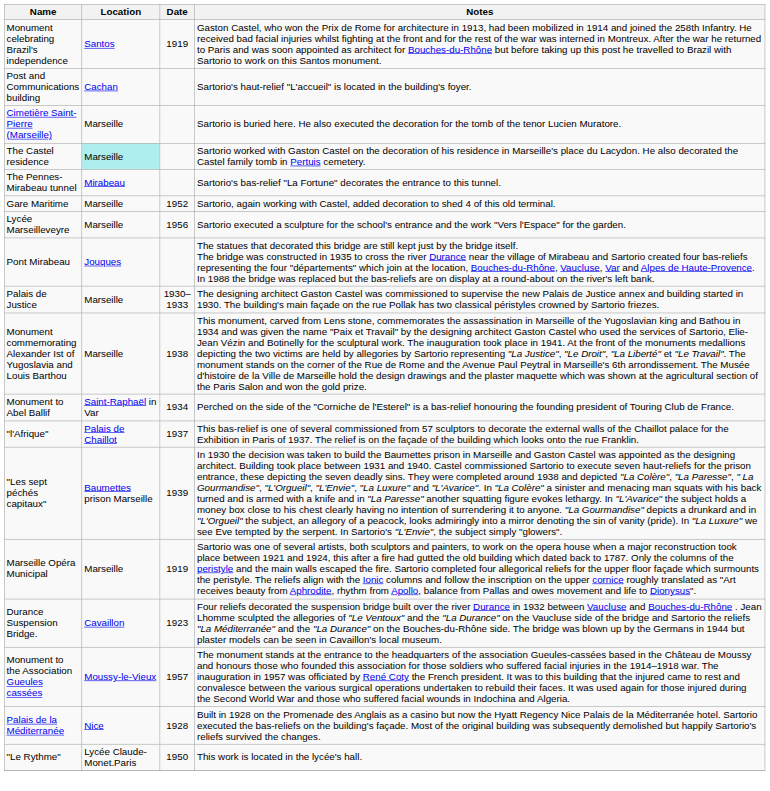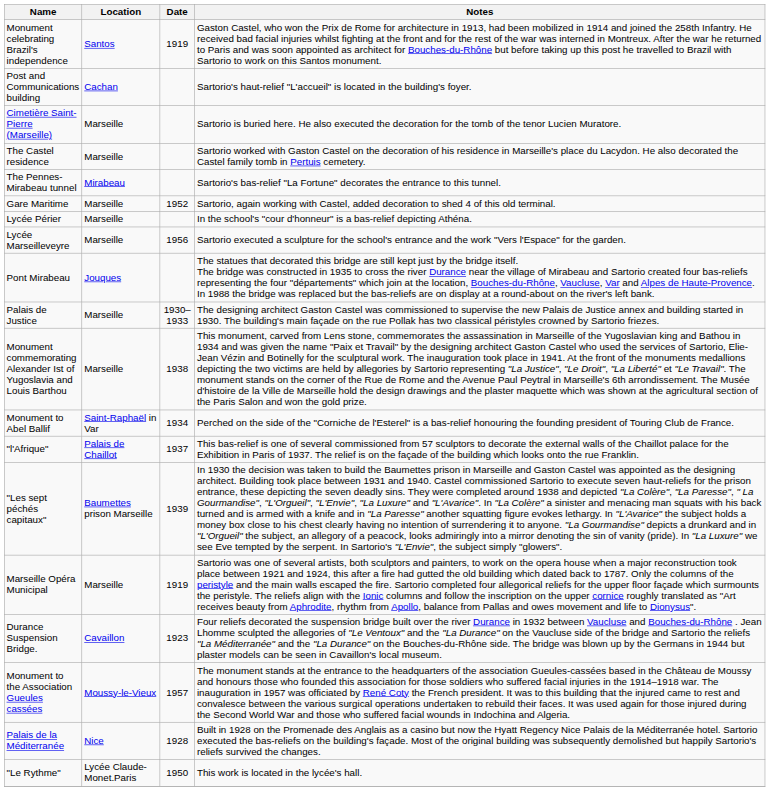(104, 156) paleturquoise background -> (104, 156) no background
+ row: (34, 219)
